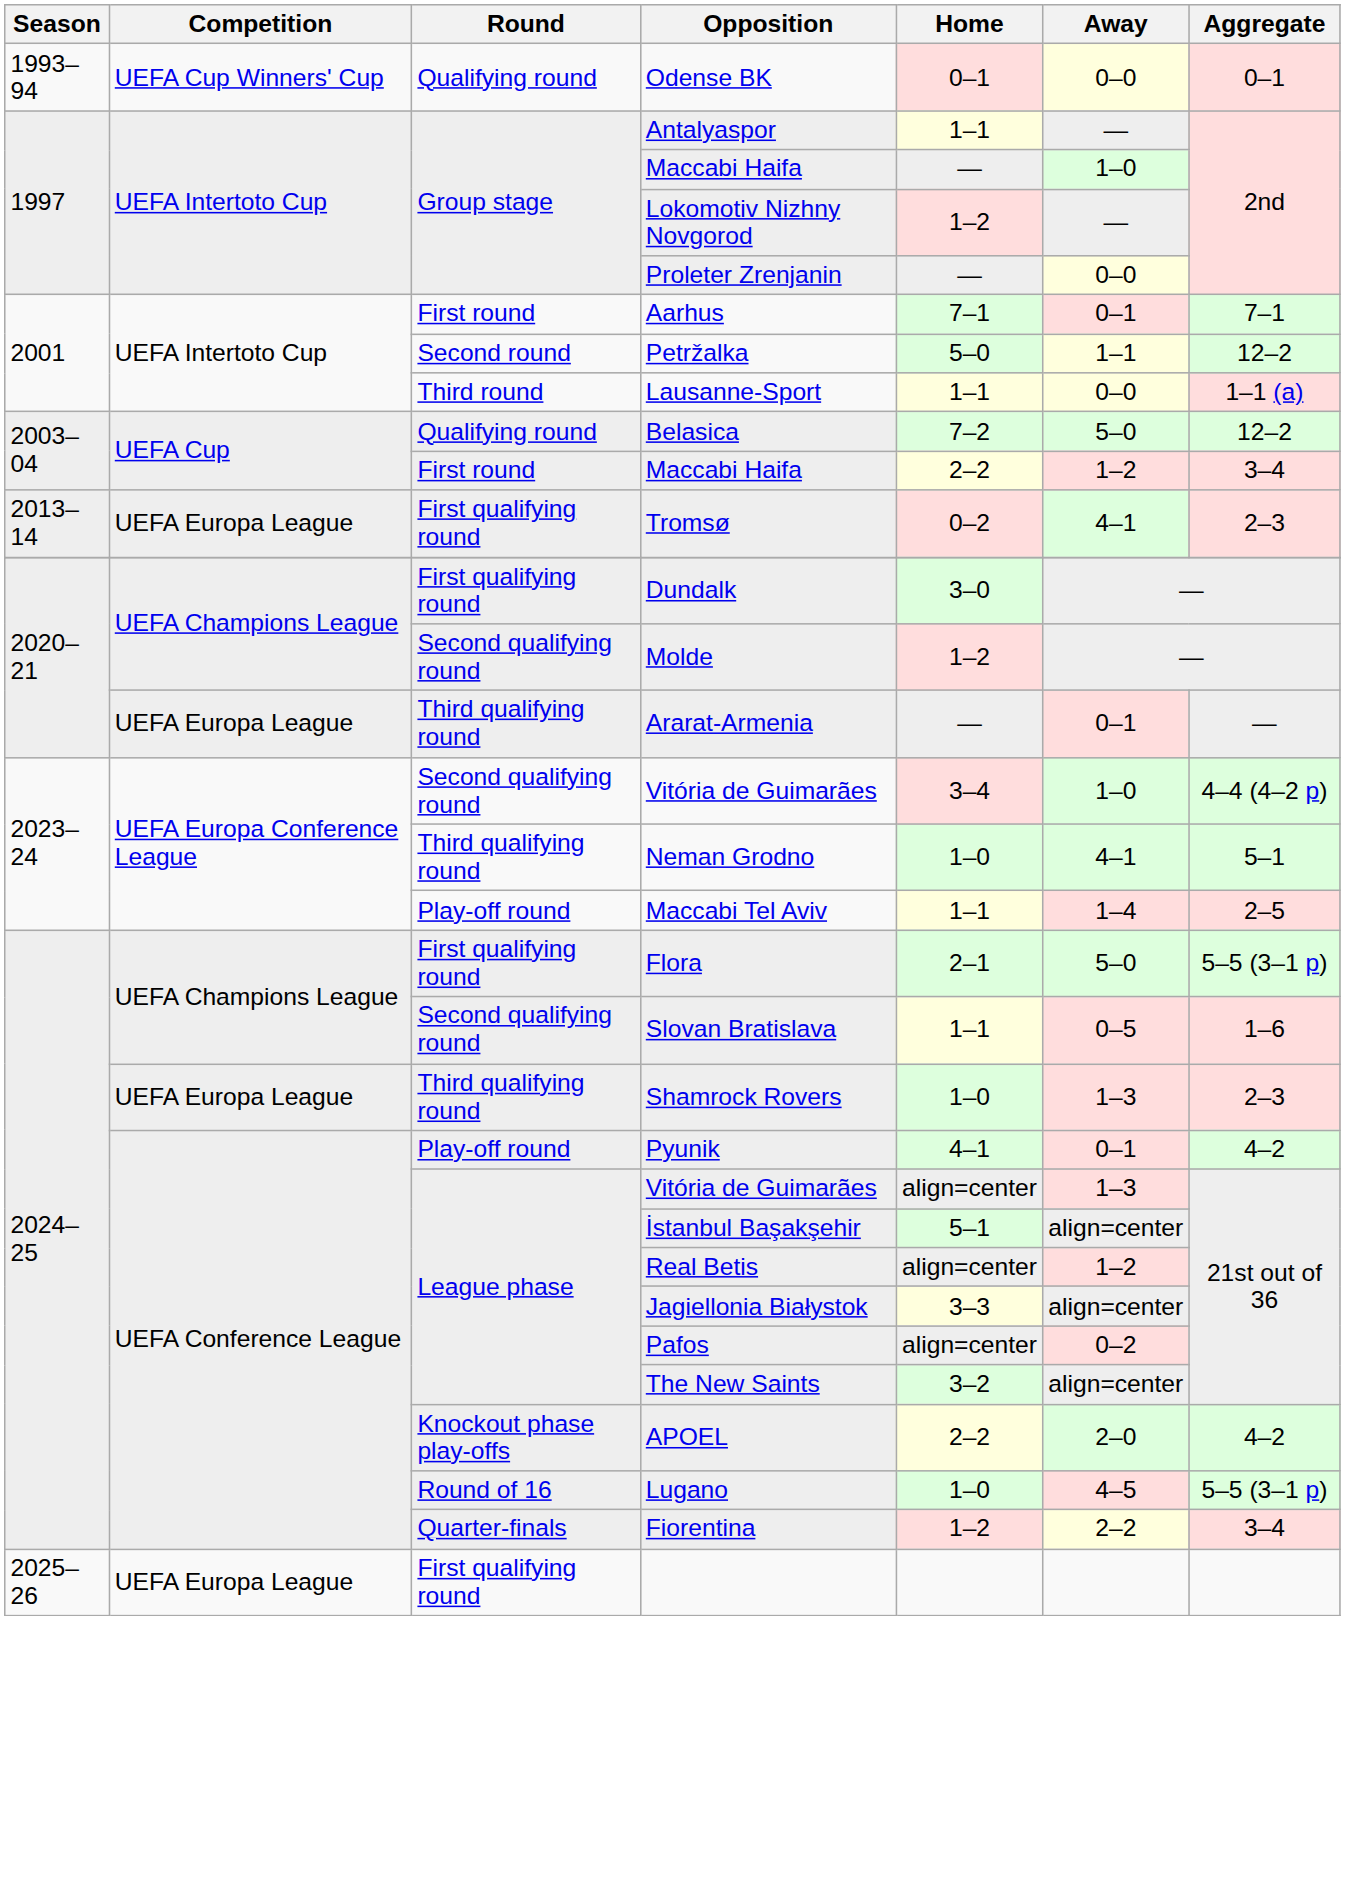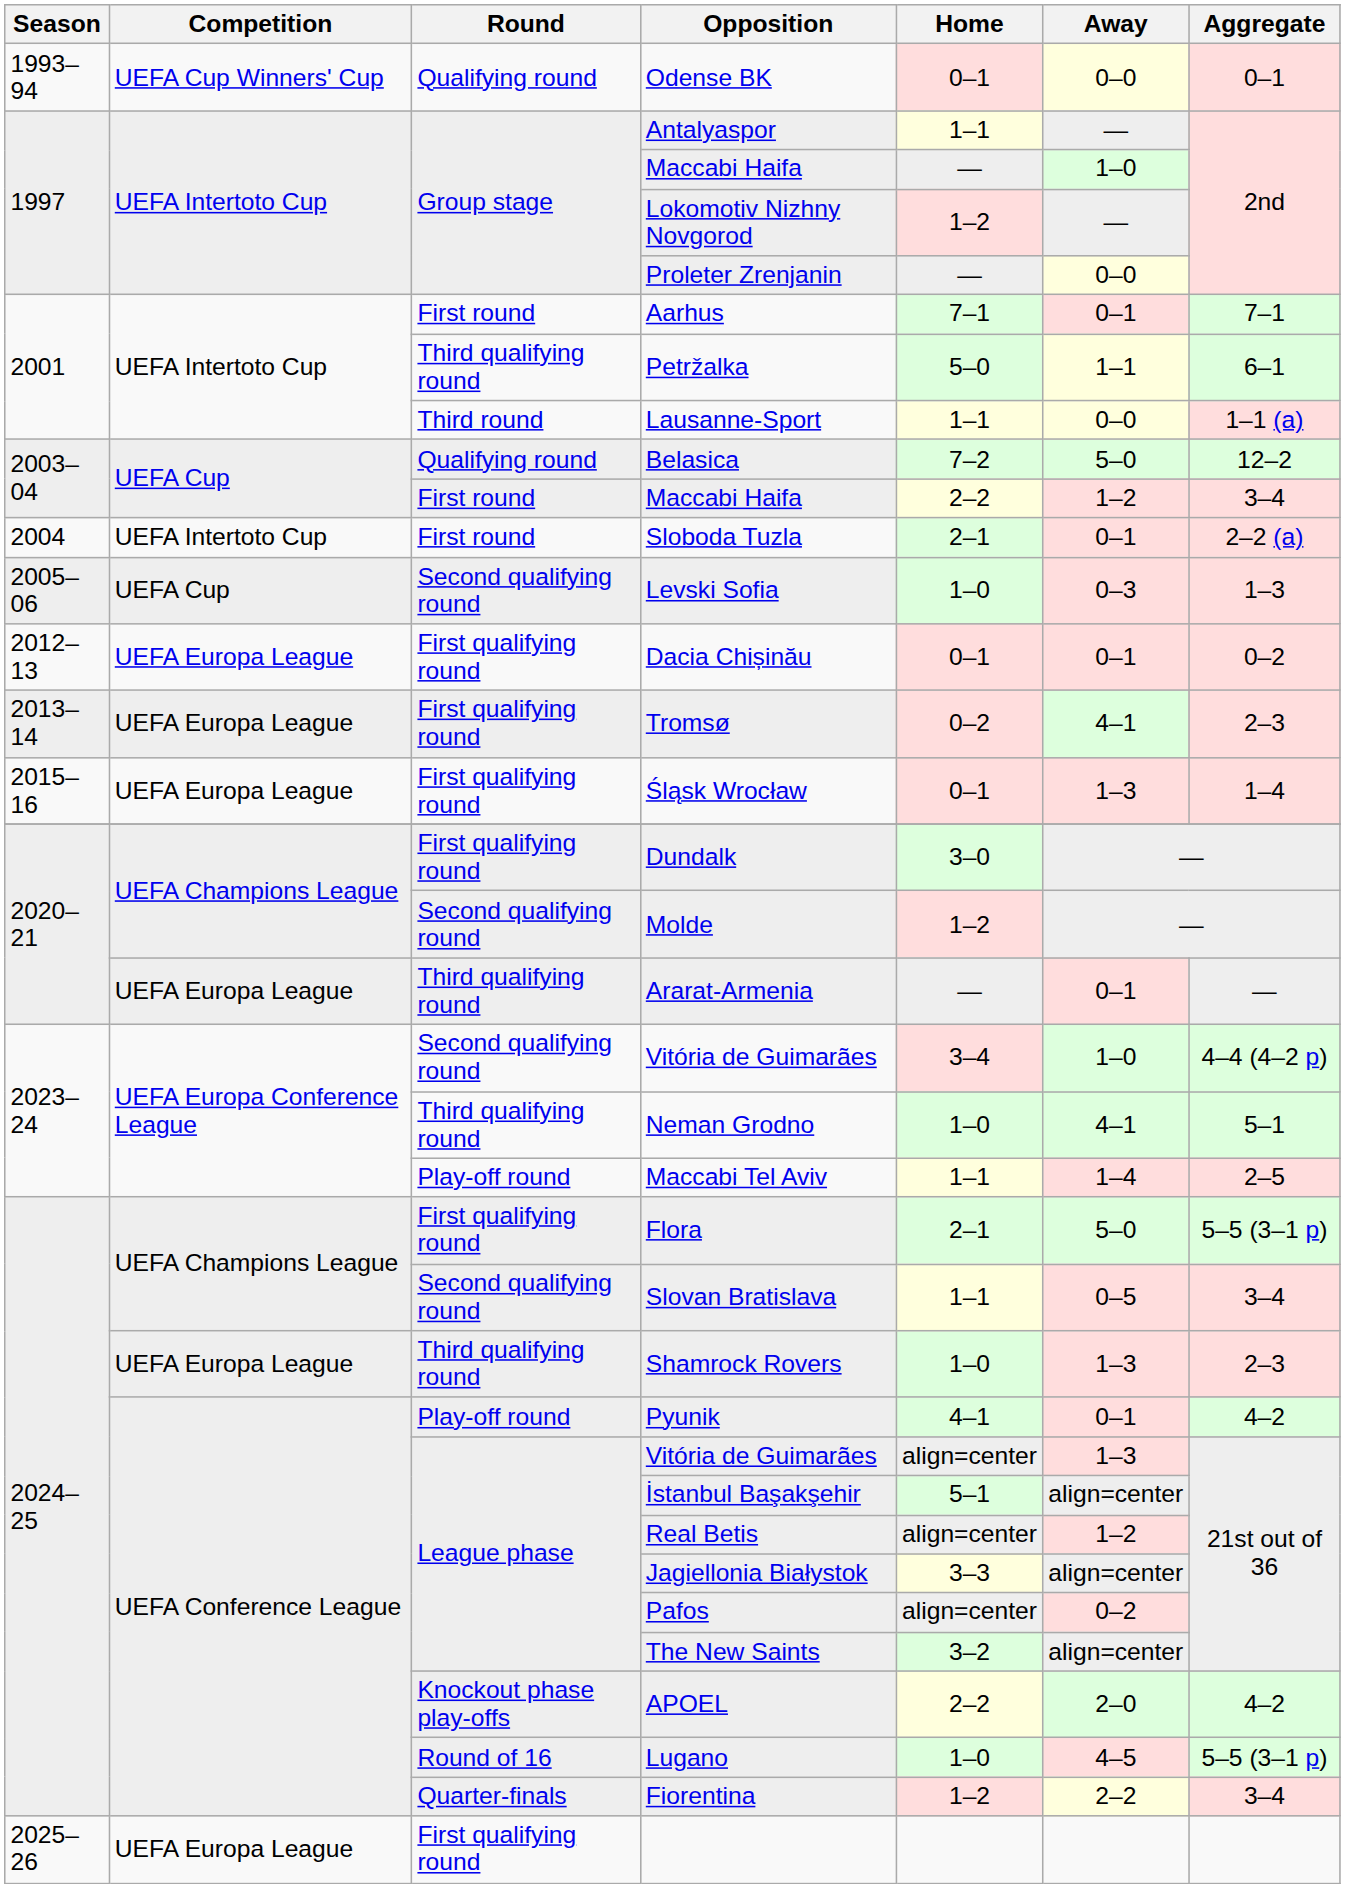(494, 353) Second round -> (501, 366) Third qualifying round
(1264, 353) 12–2 -> (1264, 366) 6–1
+ row: (38, 537)
+ row: (45, 589)
+ row: (45, 656)
+ row: (45, 790)
(1264, 1029) 1–6 -> (1264, 1297) 3–4
